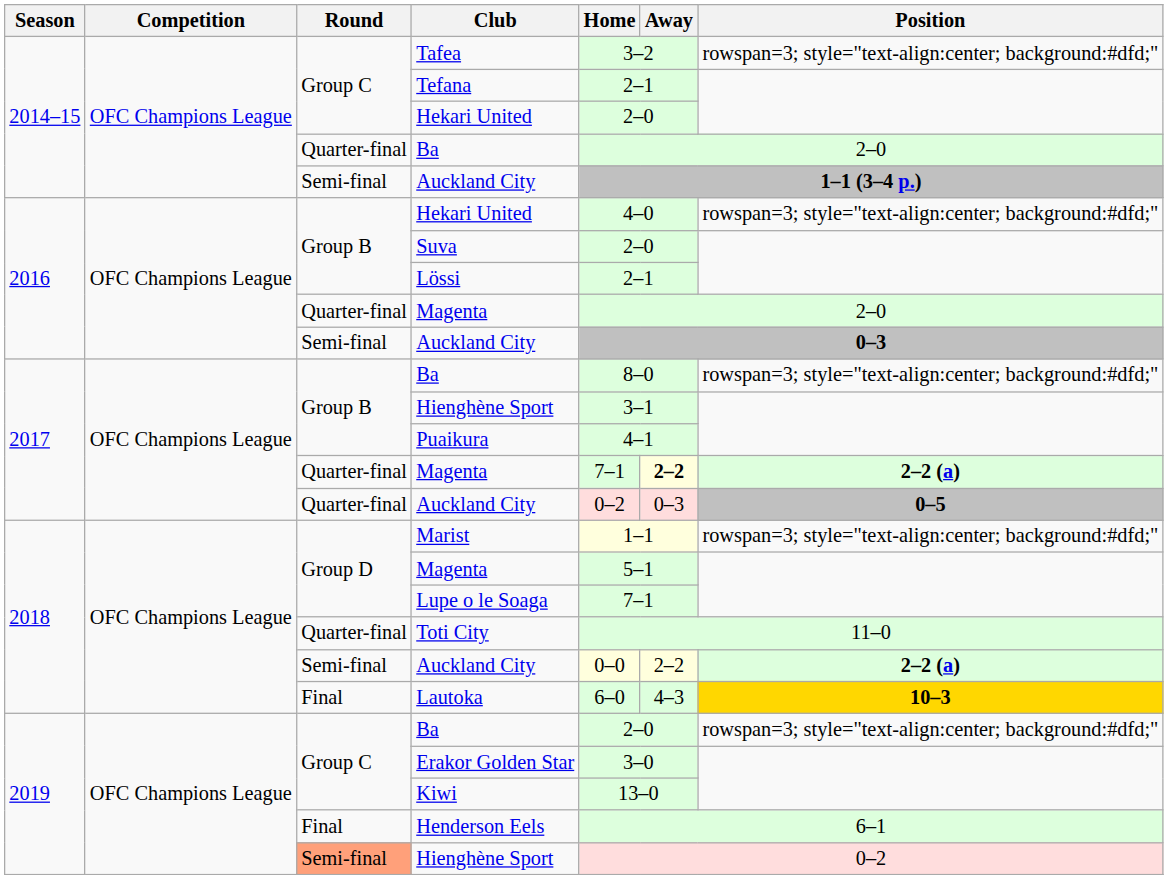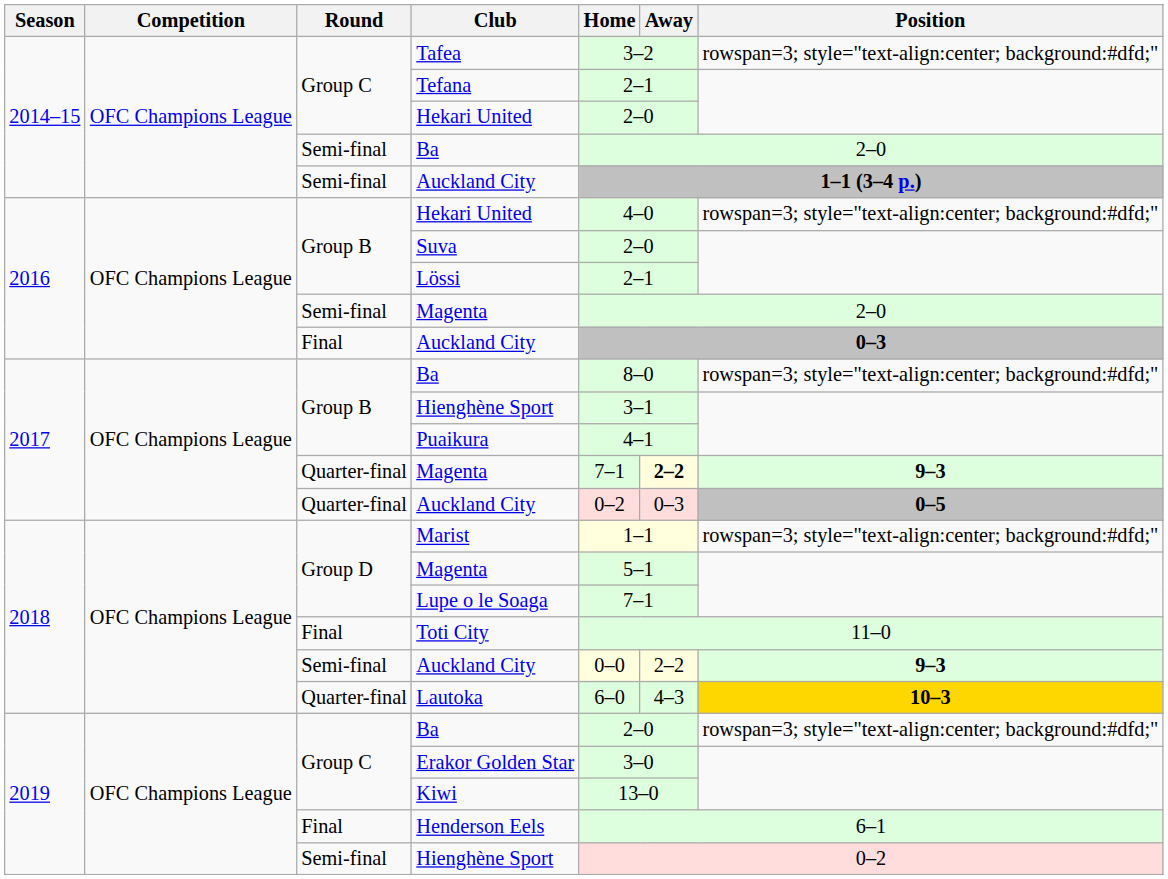(354, 149) Quarter-final -> (344, 149) Semi-final
(354, 310) Quarter-final -> (344, 310) Semi-final
(344, 342) Semi-final -> (322, 342) Final
(930, 471) 2–2 (a) -> (930, 471) 9–3
(354, 632) Quarter-final -> (322, 632) Final
(930, 665) 2–2 (a) -> (930, 665) 9–3
(322, 697) Final -> (354, 697) Quarter-final
(344, 858) lightsalmon background -> (344, 858) no background
